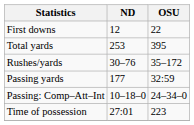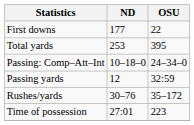(115, 29) 12 -> (117, 29) 177
rows swapped: (34, 62) <-> (56, 95)
(117, 79) 177 -> (115, 79) 12
